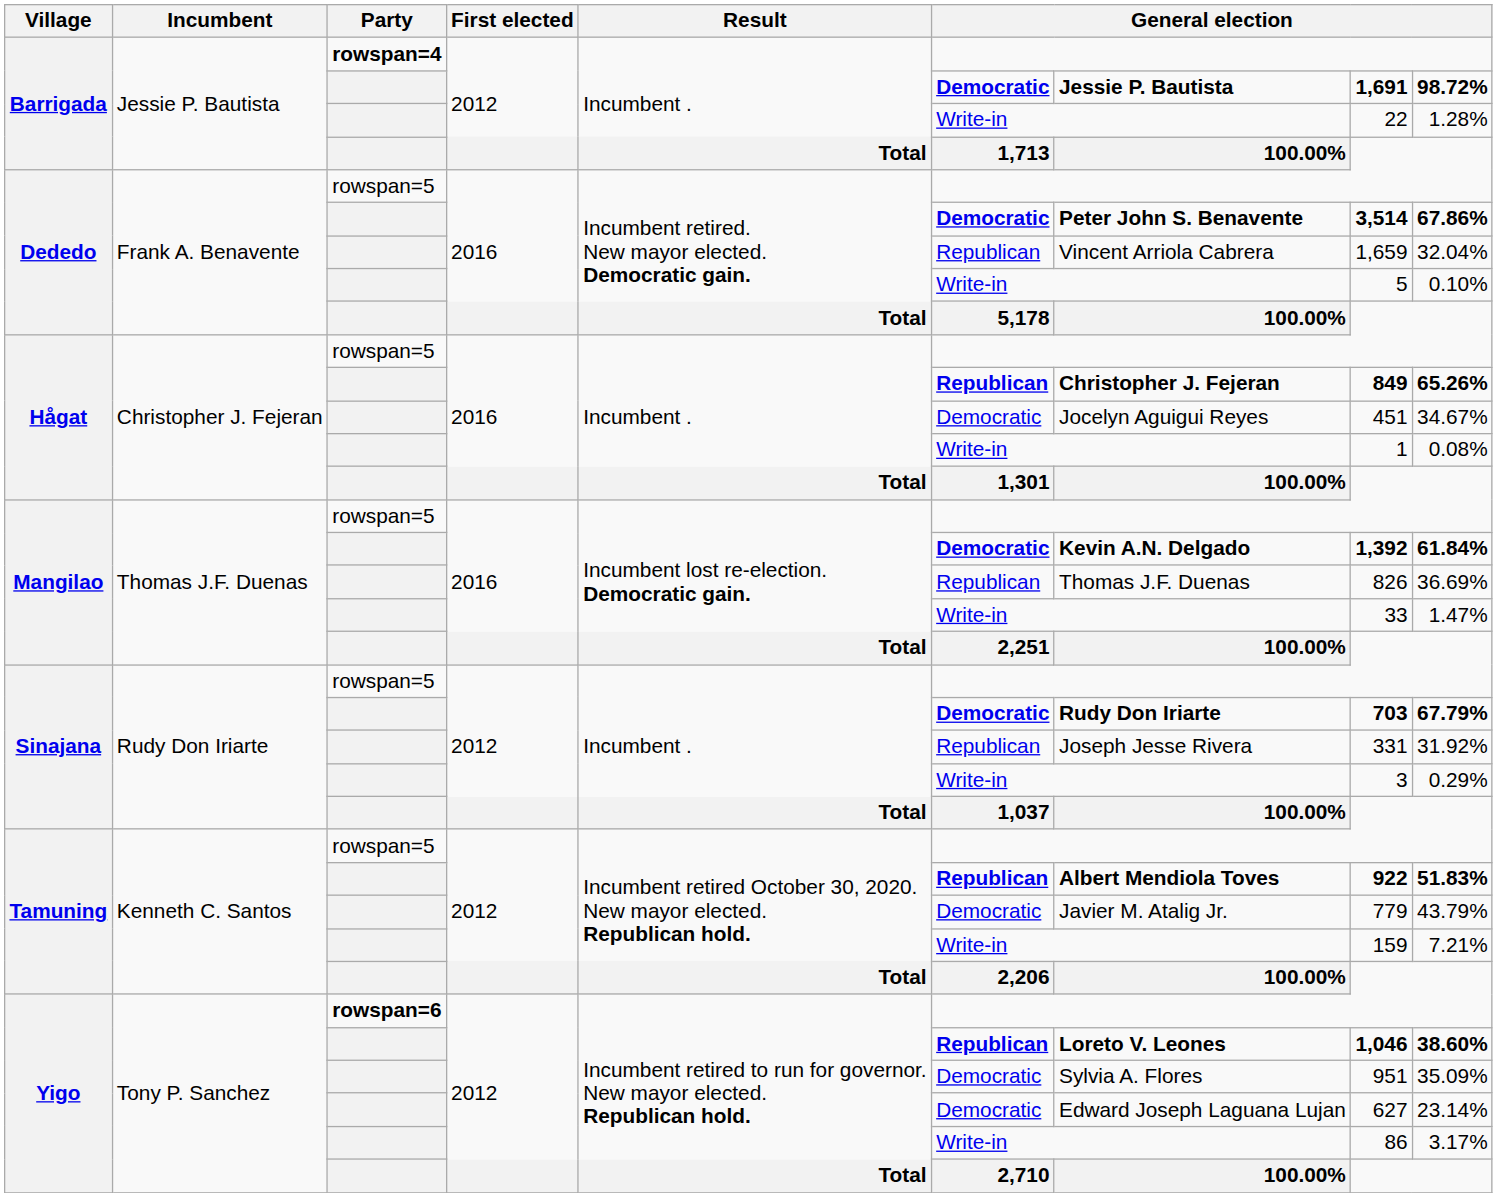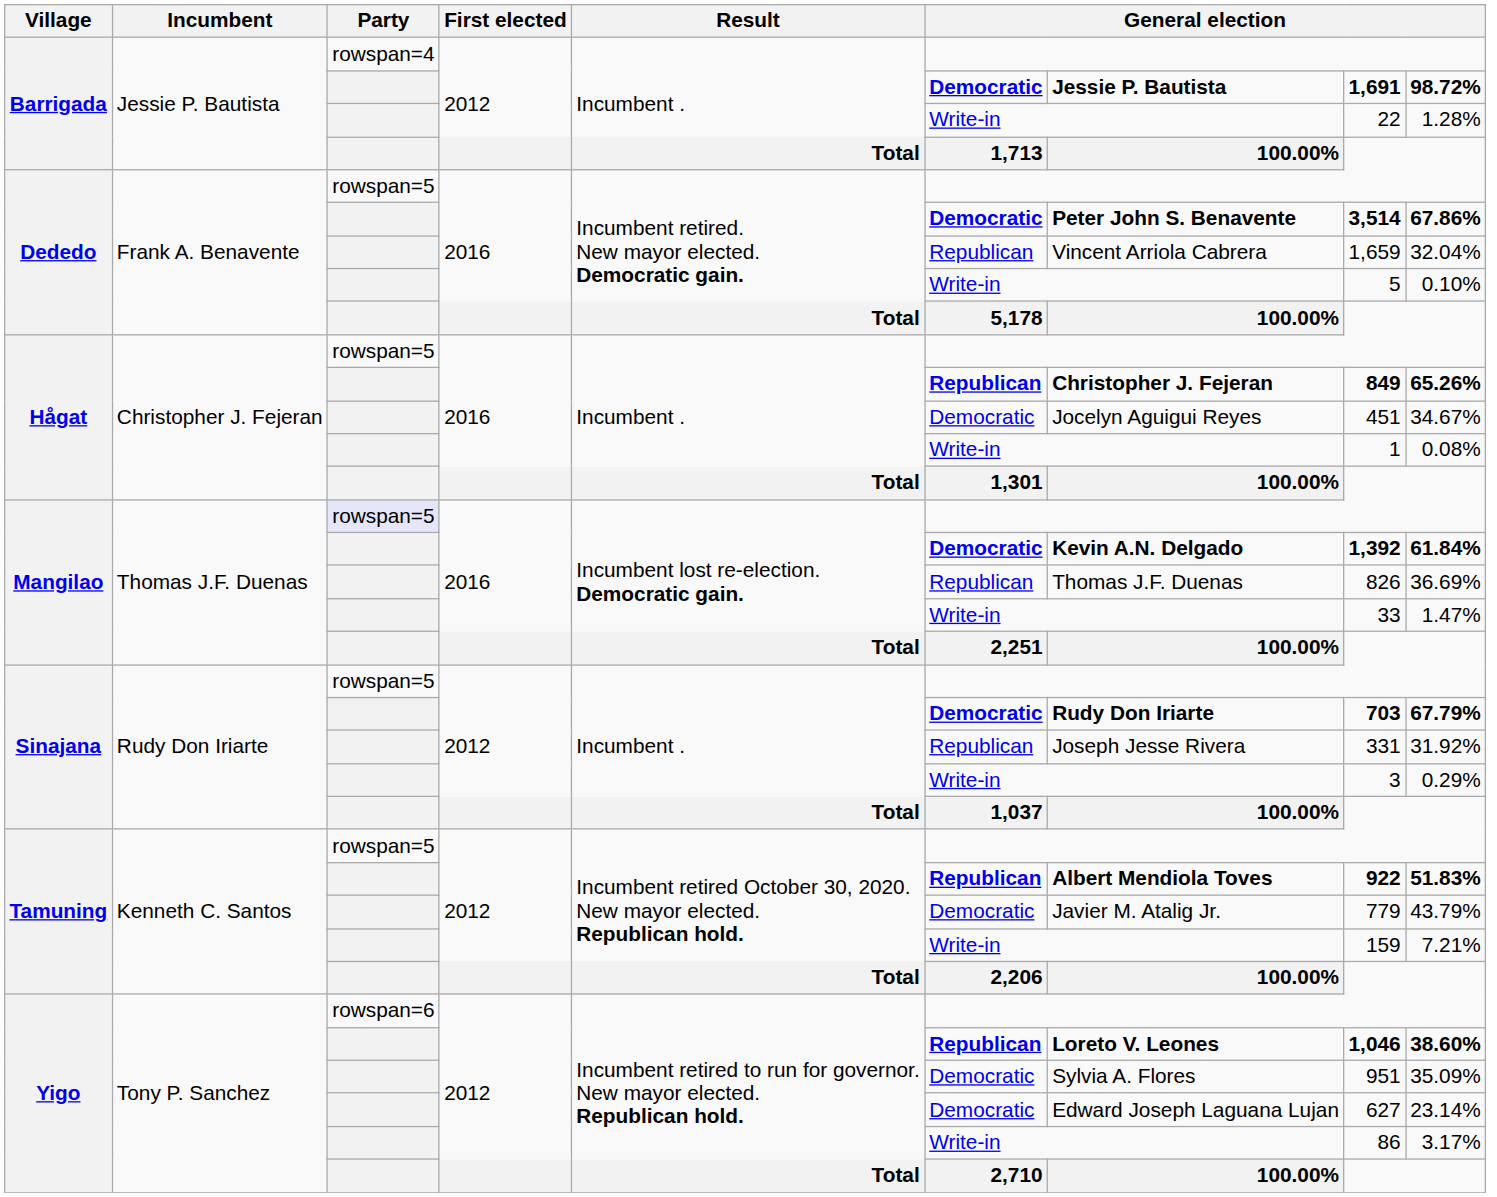(387, 53) bold -> (383, 53) normal
(383, 515) no background -> (383, 515) lavender background
(387, 1010) bold -> (383, 1010) normal
